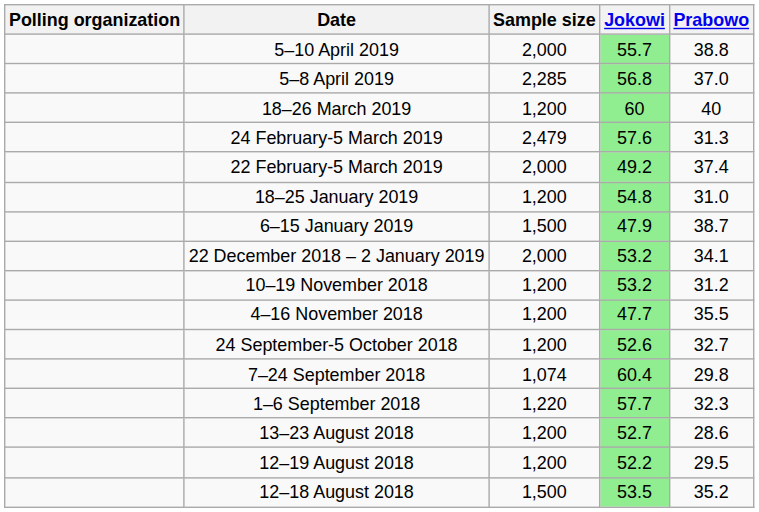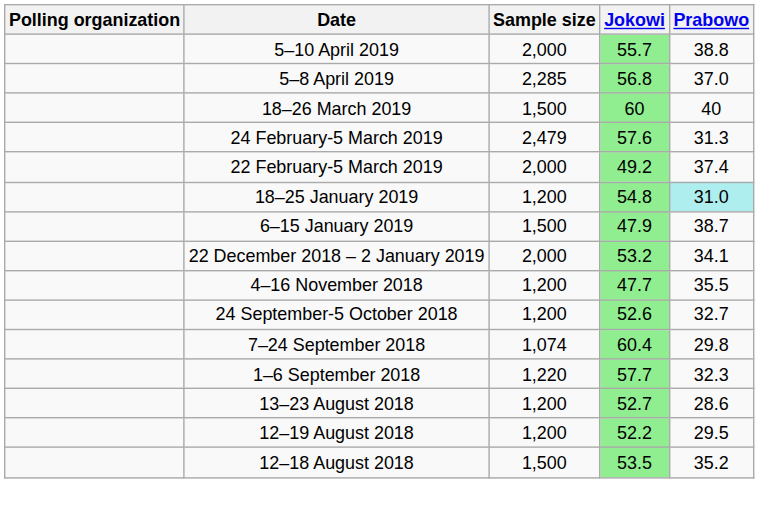(544, 108) 1,200 -> (544, 108) 1,500
(711, 196) no background -> (711, 196) paleturquoise background
- row: (337, 285)
